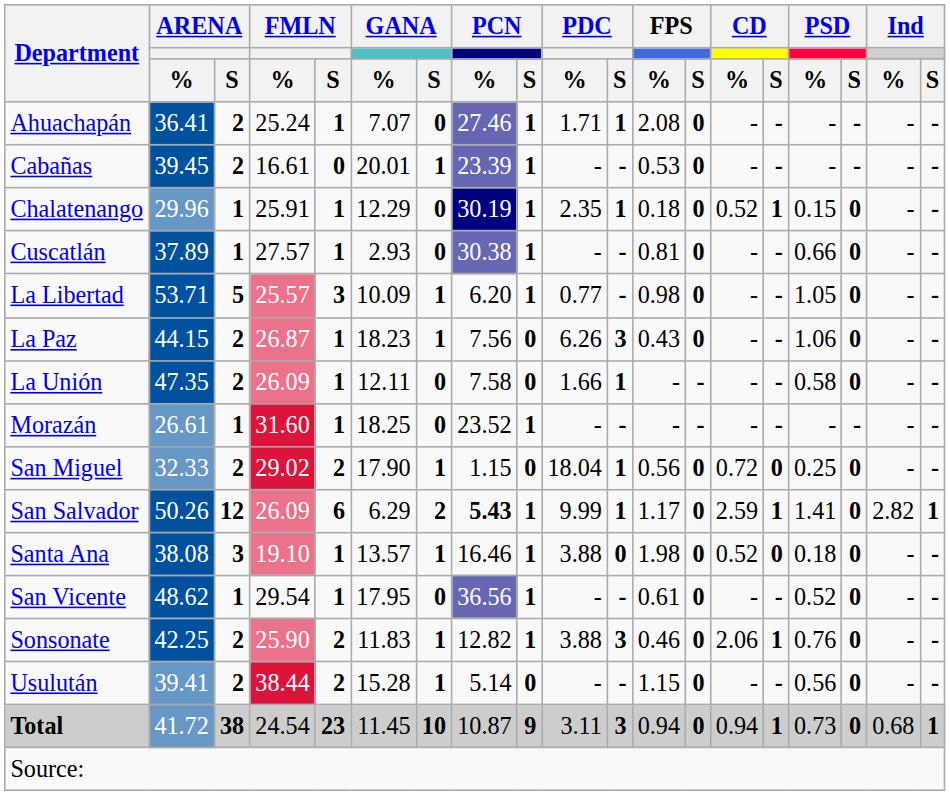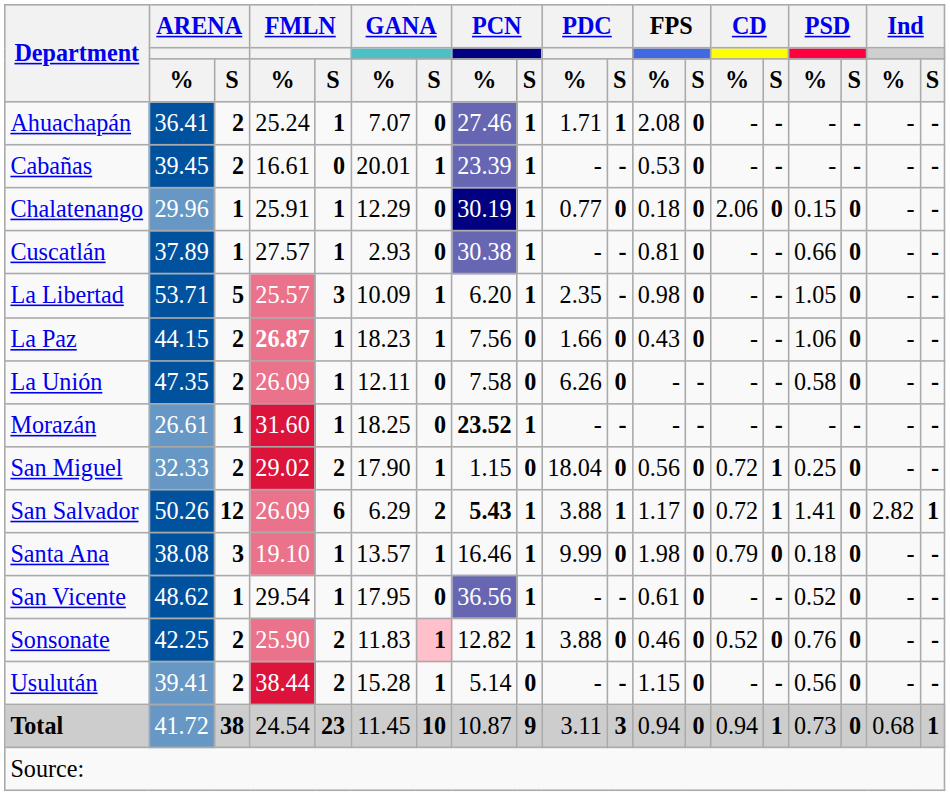(581, 209) 2.35 -> (581, 209) 0.77
(620, 209) 1 -> (620, 209) 0
(737, 209) 0.52 -> (737, 209) 2.06
(777, 209) 1 -> (777, 209) 0
(581, 295) 0.77 -> (581, 295) 2.35
(283, 338) normal -> (283, 338) bold
(581, 338) 6.26 -> (581, 338) 1.66
(620, 338) 3 -> (620, 338) 0
(581, 381) 1.66 -> (581, 381) 6.26
(620, 381) 1 -> (620, 381) 0
(484, 424) normal -> (484, 424) bold
(620, 467) 1 -> (620, 467) 0
(777, 467) 0 -> (777, 467) 1
(581, 510) 9.99 -> (581, 510) 3.88
(737, 510) 2.59 -> (737, 510) 0.72
(581, 553) 3.88 -> (581, 553) 9.99
(737, 553) 0.52 -> (737, 553) 0.79
(440, 639) no background -> (440, 639) pink background
(620, 639) 3 -> (620, 639) 0
(737, 639) 2.06 -> (737, 639) 0.52
(777, 639) 1 -> (777, 639) 0
